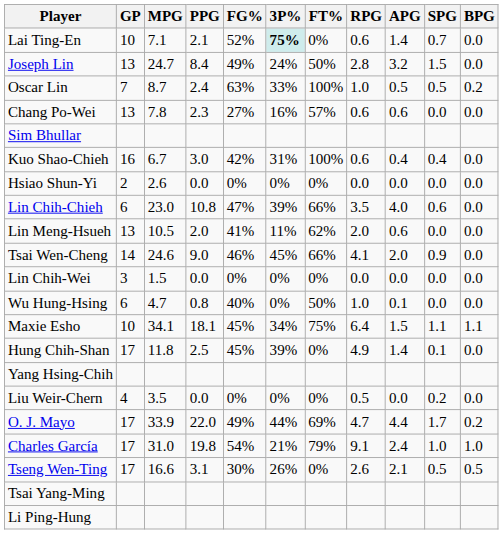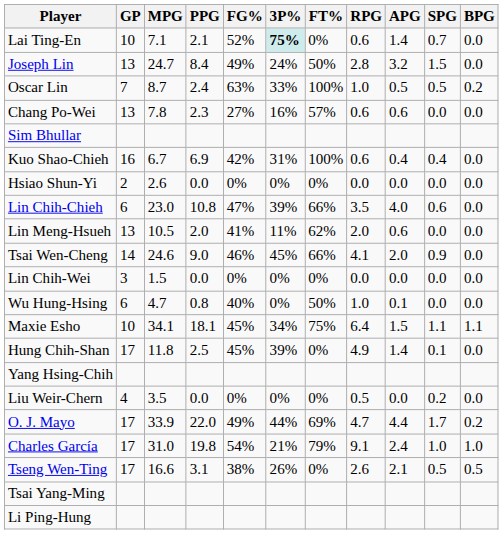(199, 159) 3.0 -> (199, 159) 6.9
(241, 469) 30% -> (241, 469) 38%
